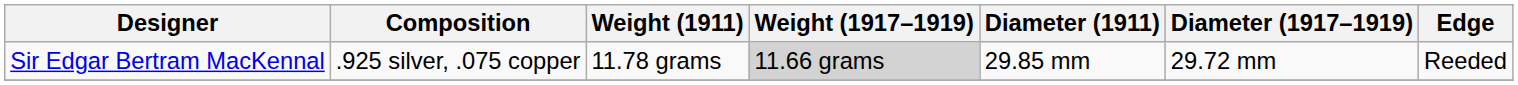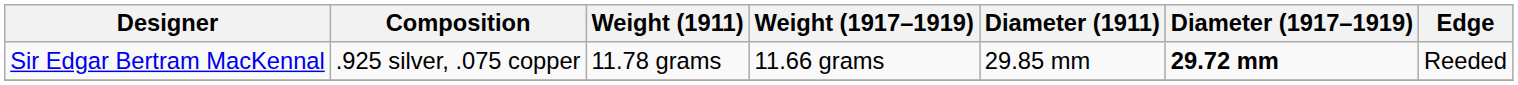(819, 60) lightgrey background -> (819, 60) no background
(1223, 60) normal -> (1225, 60) bold
